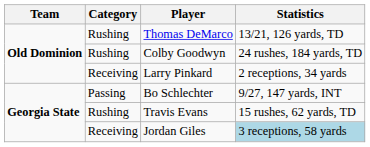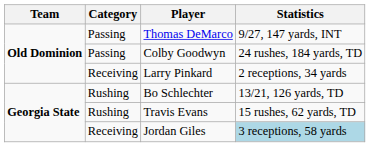(108, 34) Rushing -> (107, 34) Passing
(291, 34) 13/21, 126 yards, TD -> (290, 34) 9/27, 147 yards, INT
(108, 53) Rushing -> (107, 53) Passing
(107, 92) Passing -> (108, 92) Rushing
(290, 92) 9/27, 147 yards, INT -> (291, 92) 13/21, 126 yards, TD
